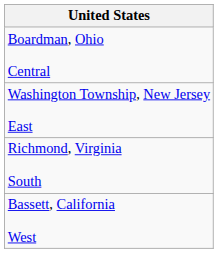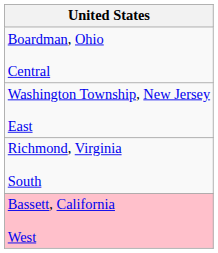(61, 220) no background -> (61, 220) pink background
